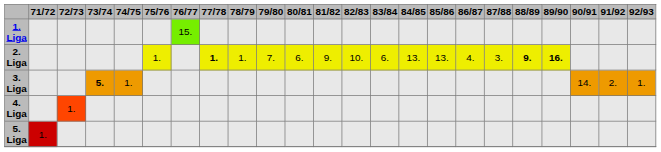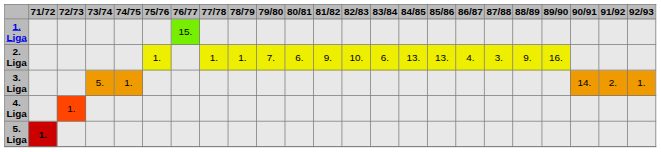(214, 57) bold -> (214, 57) normal
(527, 57) bold -> (527, 57) normal
(556, 57) bold -> (556, 57) normal
(100, 83) bold -> (100, 83) normal
(43, 134) normal -> (43, 134) bold
